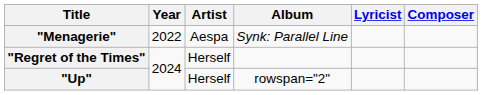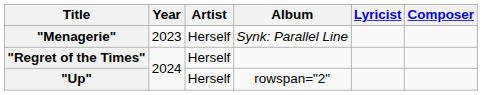(167, 36) 2022 -> (167, 36) 2023
(209, 36) Aespa -> (209, 36) Herself
